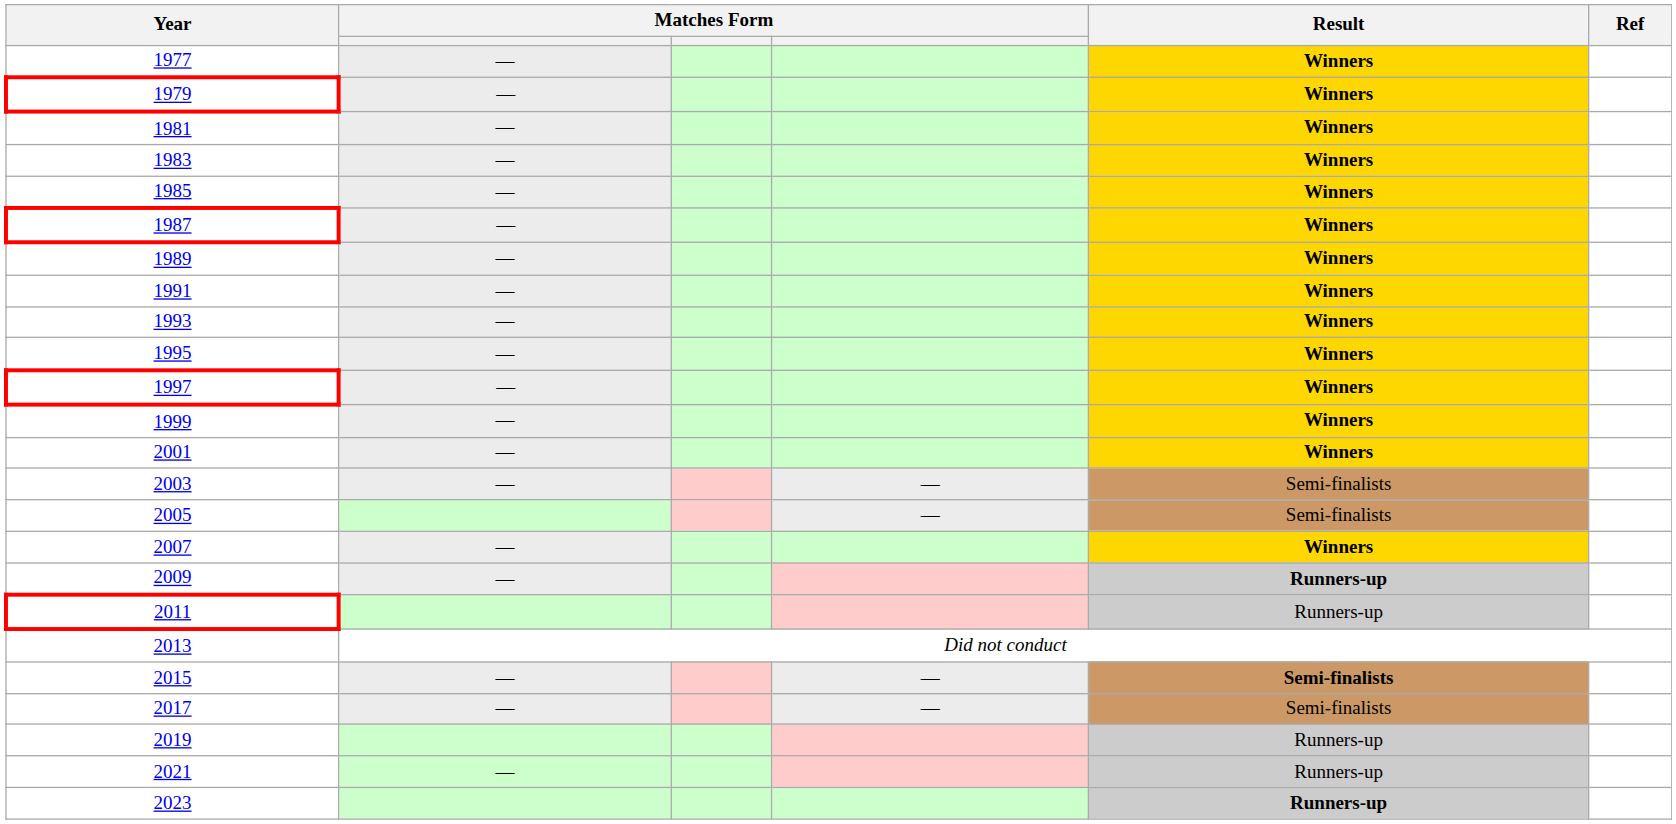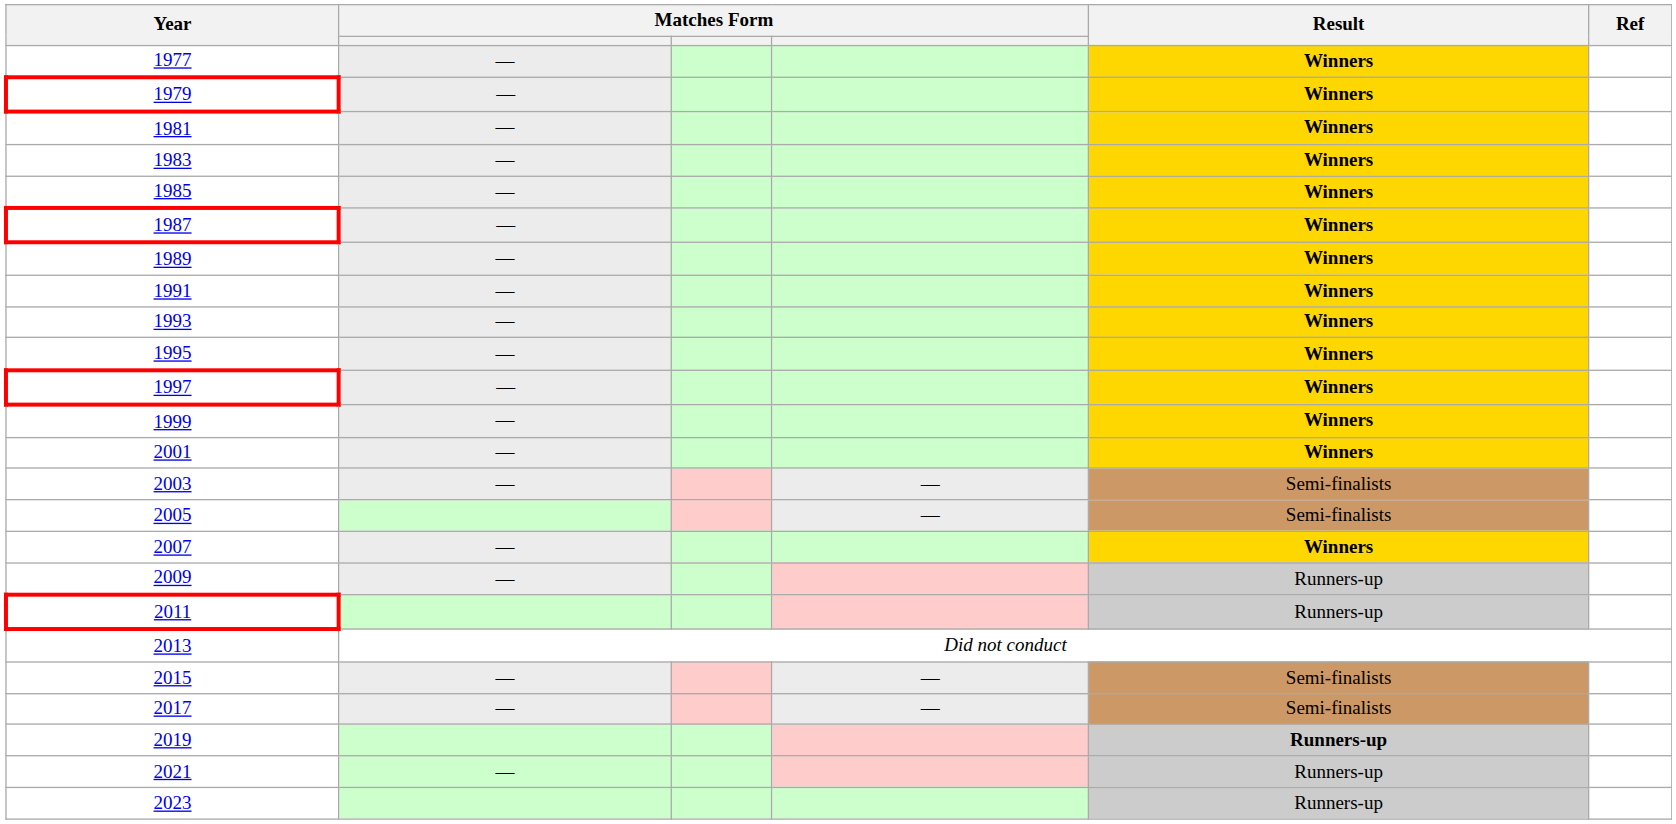(1339, 578) bold -> (1339, 578) normal
(1339, 677) bold -> (1339, 677) normal
(1339, 740) normal -> (1339, 740) bold
(1339, 802) bold -> (1339, 802) normal
